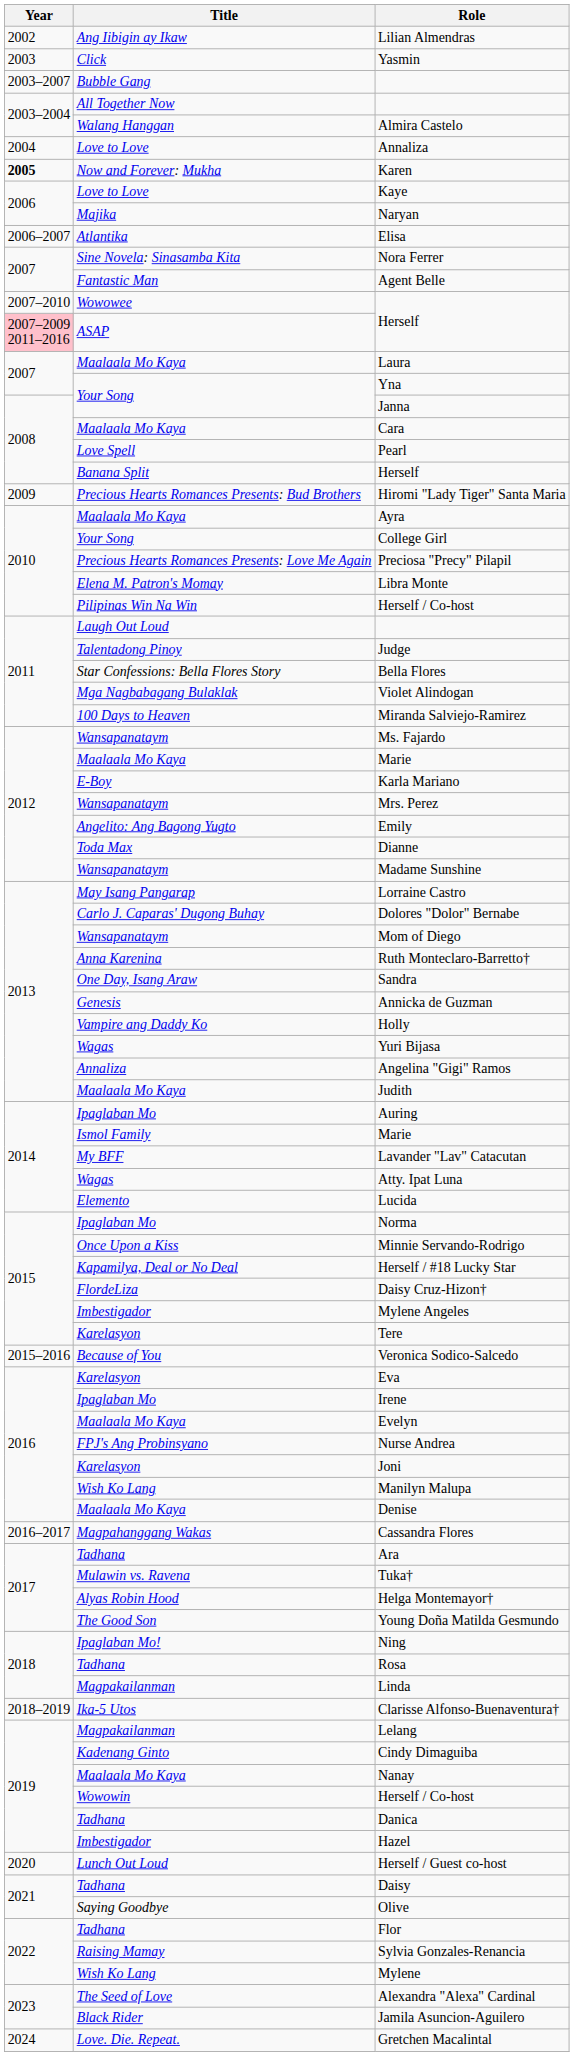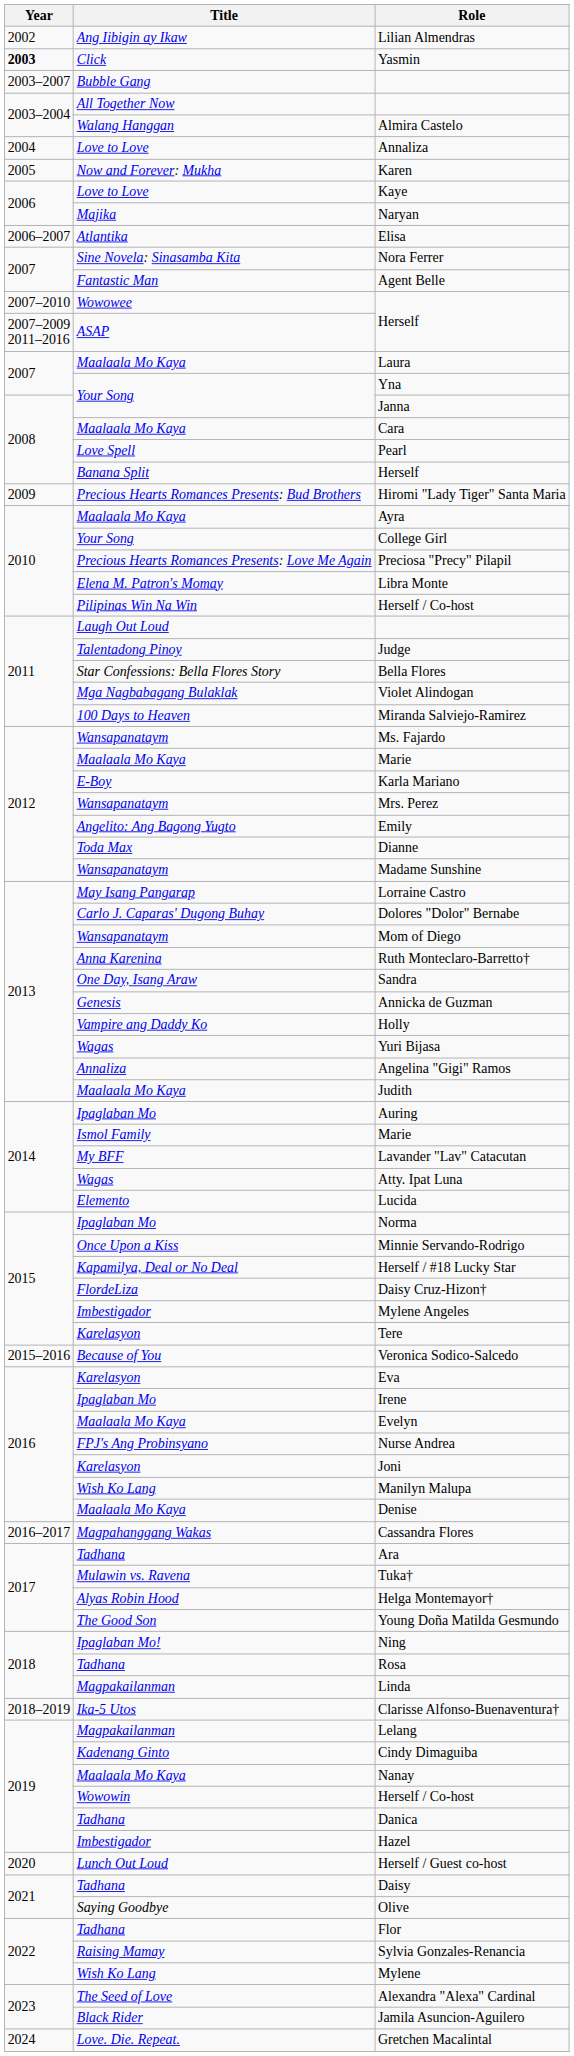(22, 59) normal -> (22, 59) bold
(22, 170) bold -> (22, 170) normal
(39, 332) pink background -> (39, 332) no background
